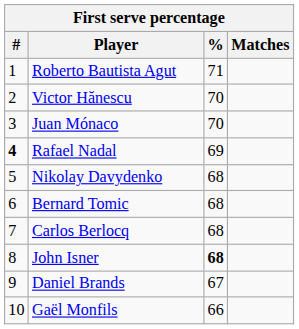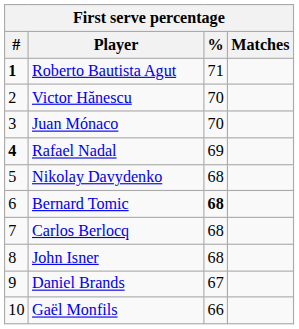(12, 71) normal -> (12, 71) bold
(216, 204) normal -> (216, 204) bold
(216, 257) bold -> (216, 257) normal
